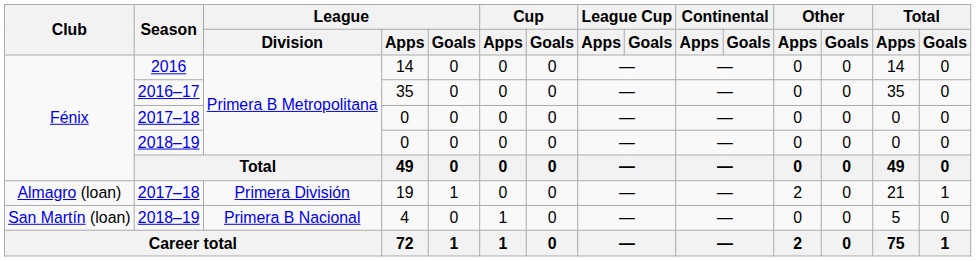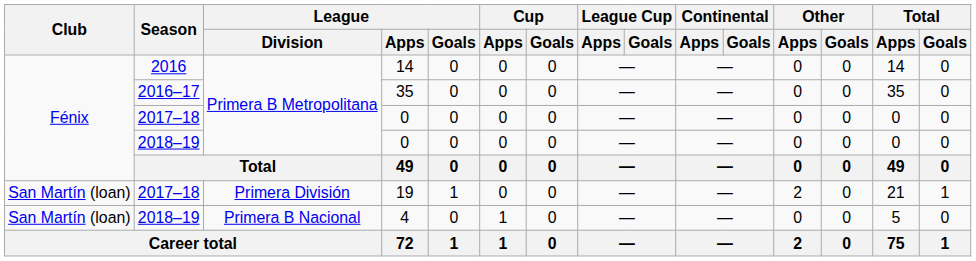(69, 192) Almagro (loan) -> (69, 192) San Martín (loan)
